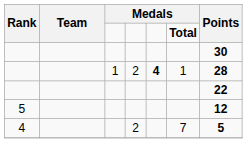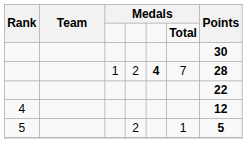(183, 71) 1 -> (183, 71) 7
(22, 109) 5 -> (22, 109) 4
(22, 128) 4 -> (22, 128) 5
(183, 128) 7 -> (183, 128) 1
